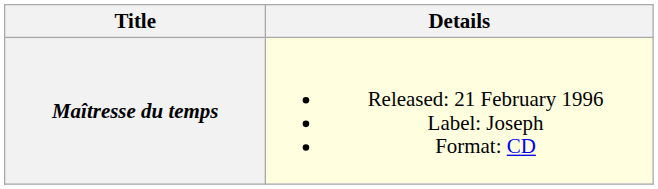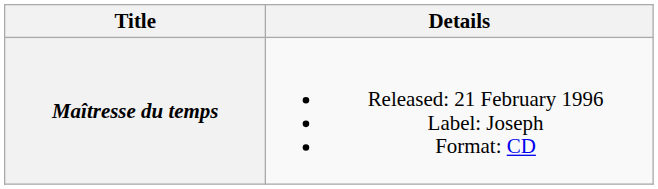(459, 123) lightyellow background -> (459, 123) no background
